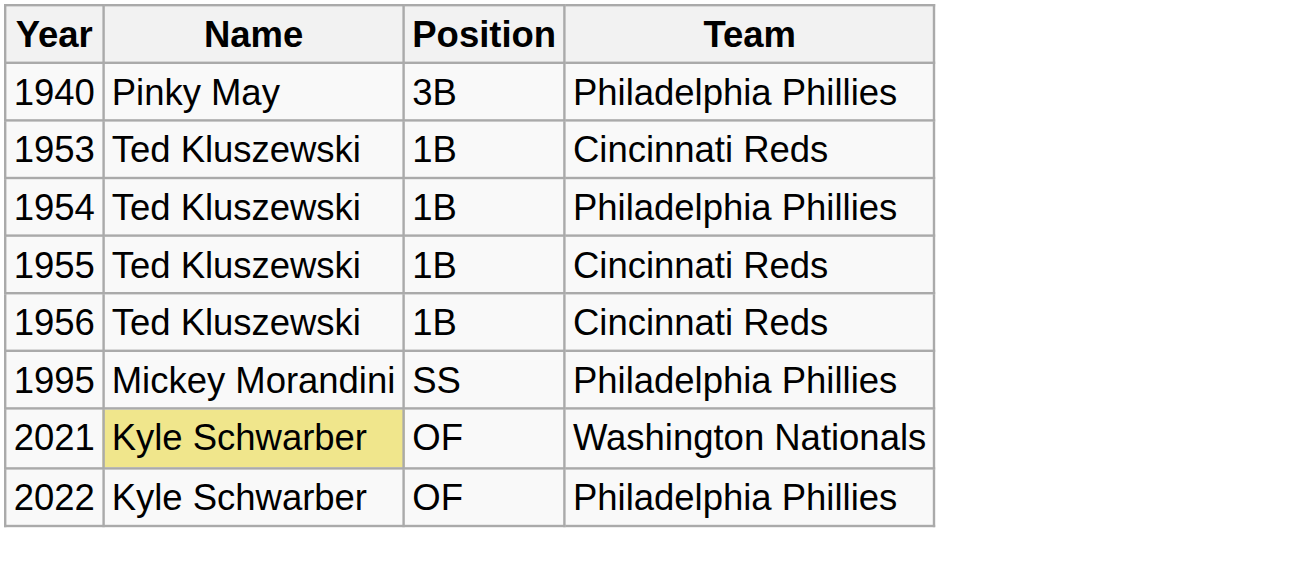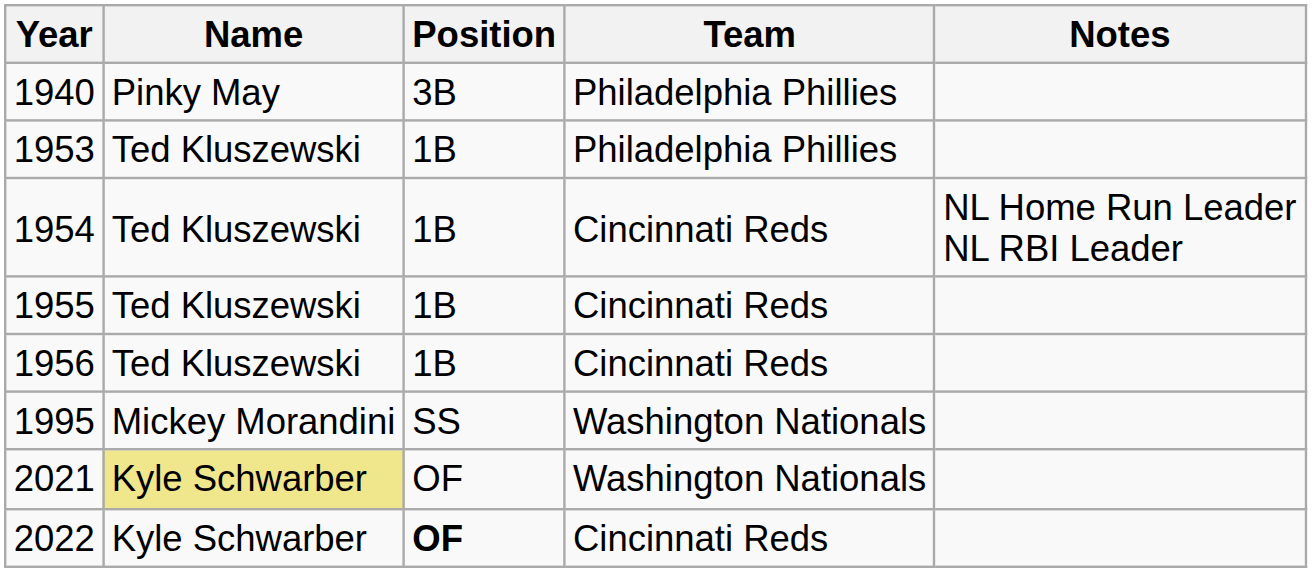+ column: (1120, 34)
(701, 150) Cincinnati Reds -> (735, 150) Philadelphia Phillies
(735, 208) Philadelphia Phillies -> (701, 228) Cincinnati Reds
(735, 381) Philadelphia Phillies -> (750, 422) Washington Nationals
(438, 496) normal -> (438, 537) bold
(735, 496) Philadelphia Phillies -> (701, 537) Cincinnati Reds
